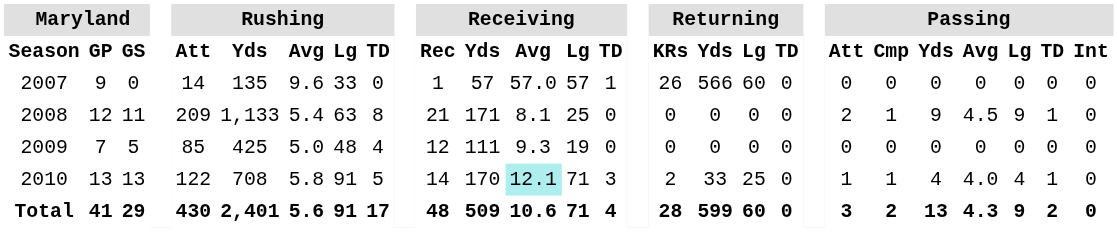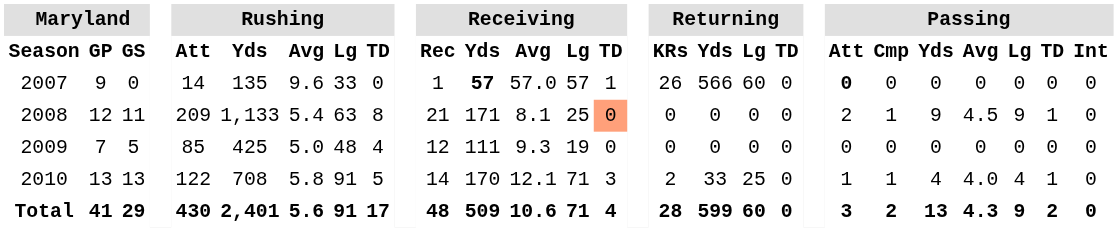(483, 84) normal -> (483, 84) bold
(847, 84) normal -> (847, 84) bold
(611, 116) no background -> (611, 116) lightsalmon background
(533, 180) paleturquoise background -> (533, 180) no background
